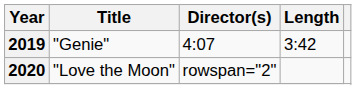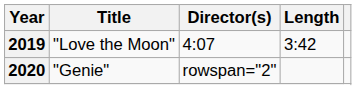(81, 44) "Genie" -> (114, 44) "Love the Moon"
(114, 70) "Love the Moon" -> (81, 70) "Genie"
